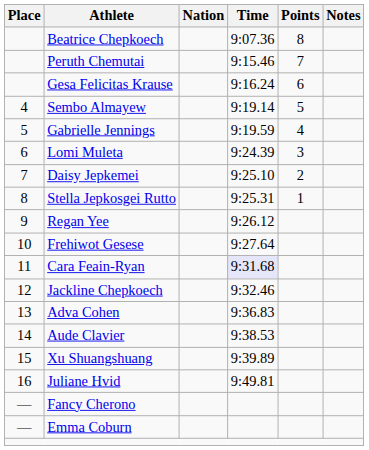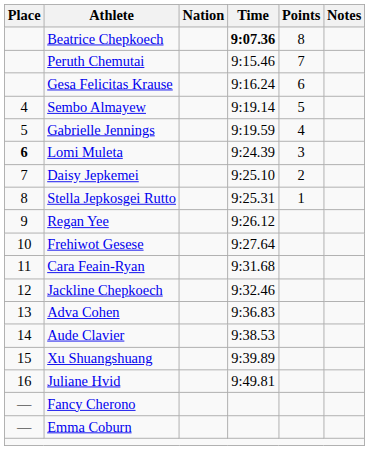(253, 38) normal -> (253, 38) bold
(24, 152) normal -> (24, 152) bold
(253, 267) lavender background -> (253, 267) no background
